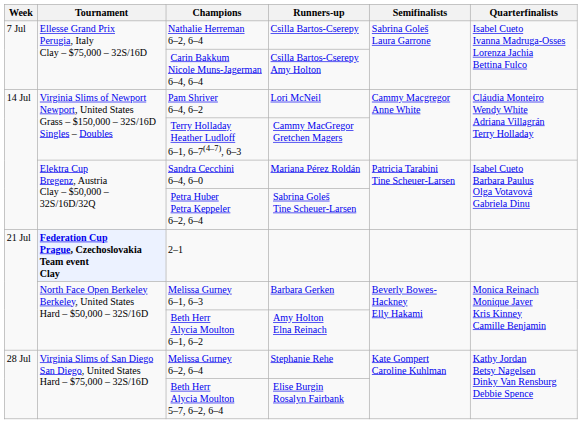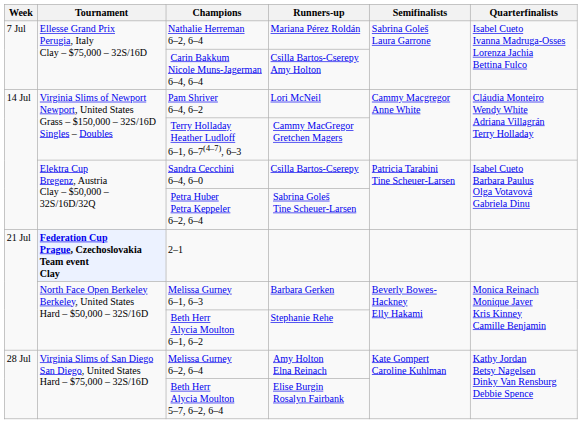(315, 29) Csilla Bartos-Cserepy -> (315, 29) Mariana Pérez Roldán
(315, 168) Mariana Pérez Roldán -> (315, 168) Csilla Bartos-Cserepy
(299, 324) Amy Holton Elna Reinach -> (302, 318) Stephanie Rehe
(302, 358) Stephanie Rehe -> (299, 364) Amy Holton Elna Reinach
